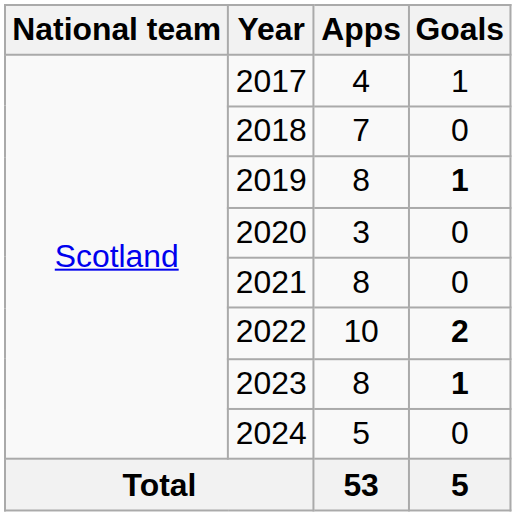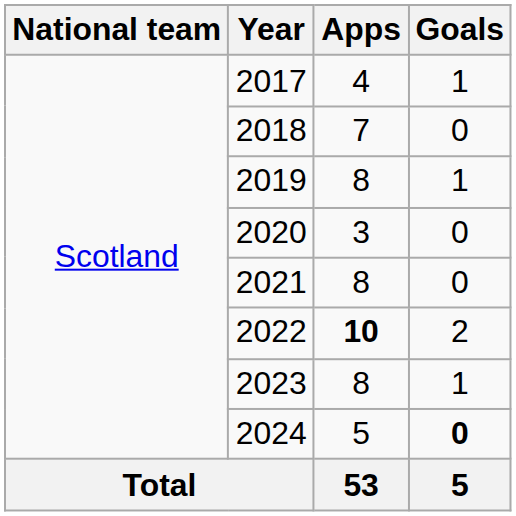(460, 181) bold -> (460, 181) normal
(361, 332) normal -> (361, 332) bold
(460, 332) bold -> (460, 332) normal
(460, 383) bold -> (460, 383) normal
(460, 433) normal -> (460, 433) bold
